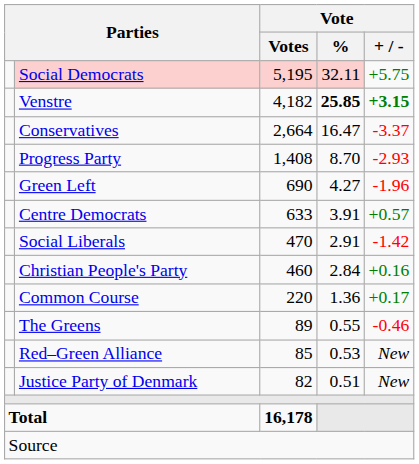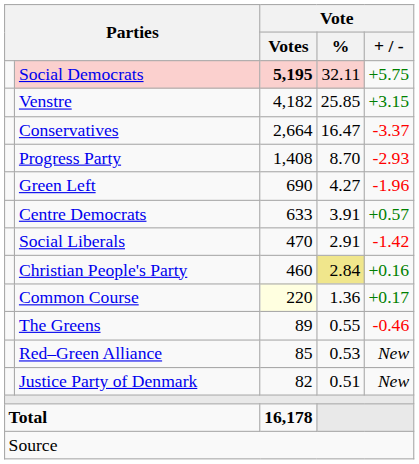(293, 74) normal -> (293, 74) bold
(341, 102) bold -> (341, 102) normal
(389, 102) bold -> (389, 102) normal
(345, 269) no background -> (345, 269) khaki background
(299, 297) no background -> (299, 297) lightyellow background
